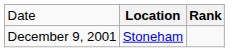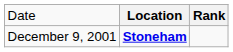(153, 36) normal -> (155, 36) bold
